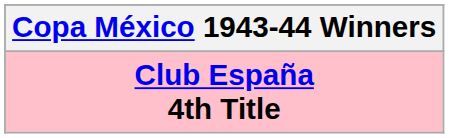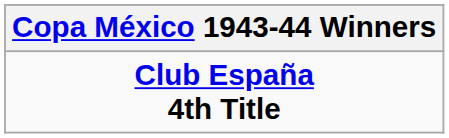(224, 91) pink background -> (224, 91) no background
